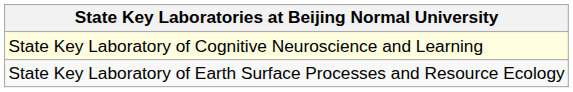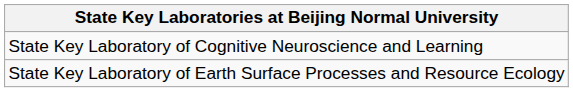(246, 45) lightyellow background -> (246, 45) no background
